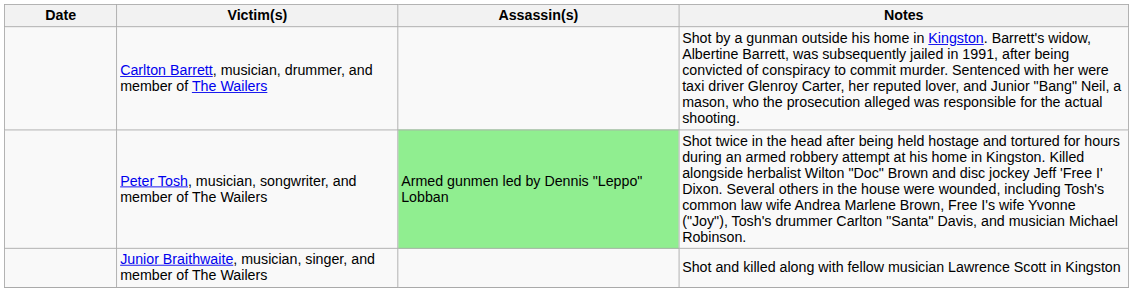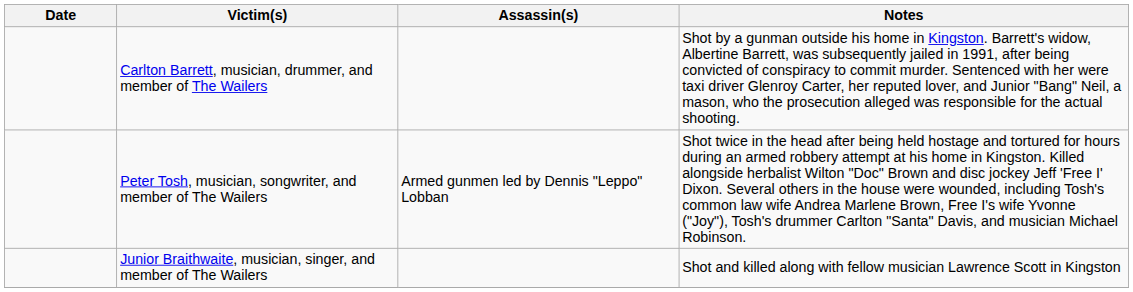(522, 189) lightgreen background -> (522, 189) no background
